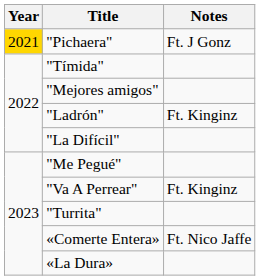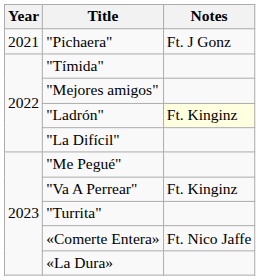(24, 41) gold background -> (24, 41) no background
(202, 115) no background -> (202, 115) lightyellow background
